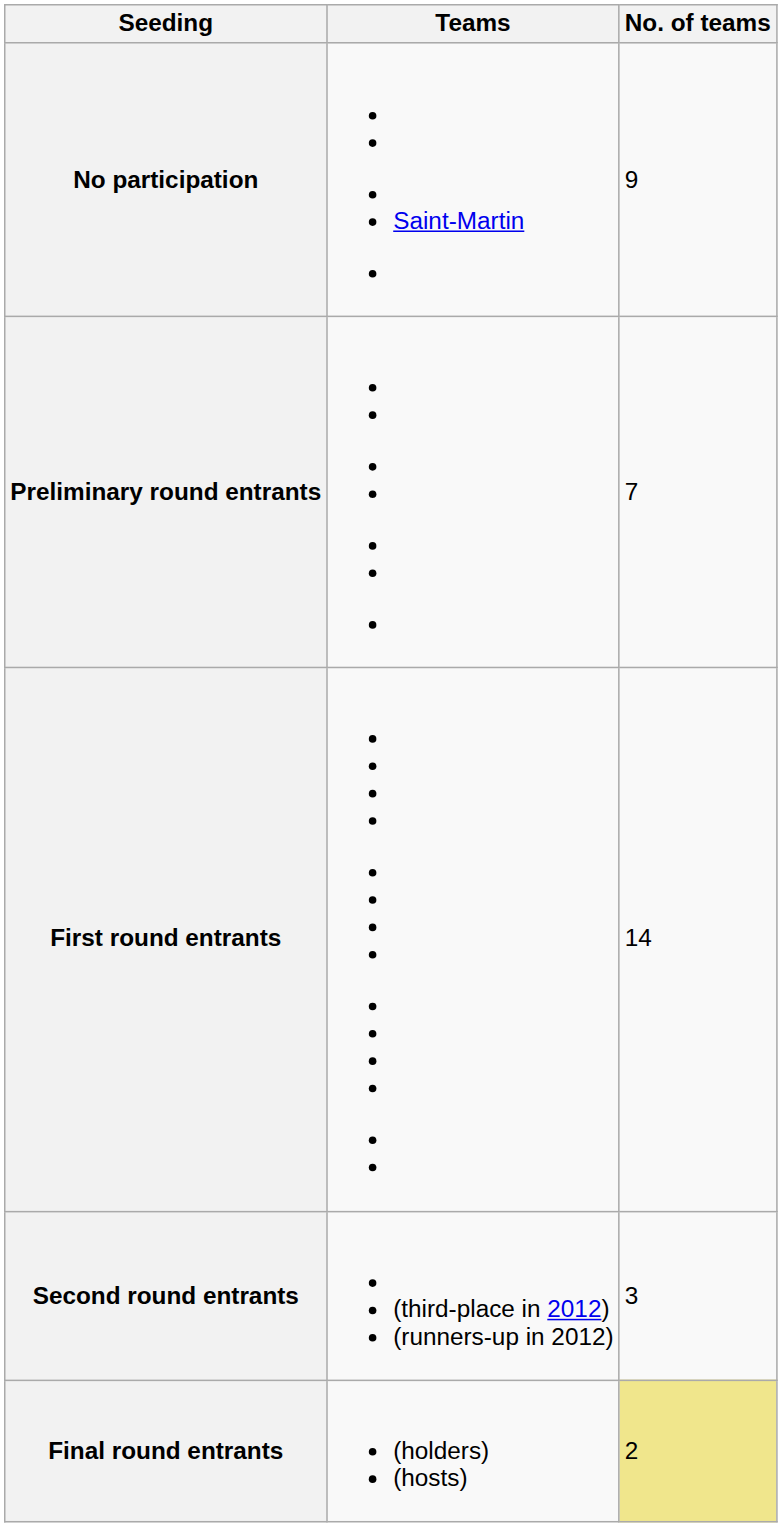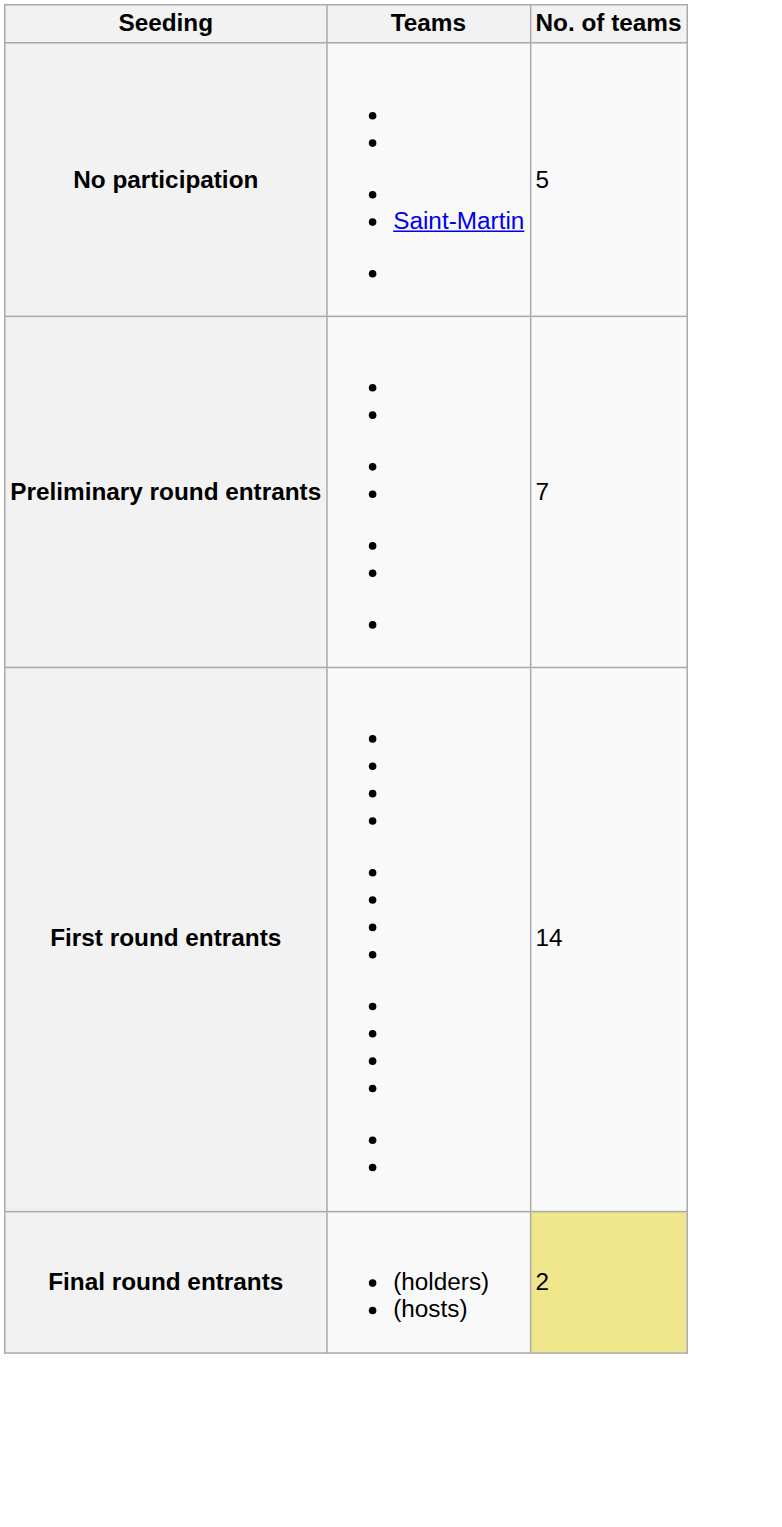(632, 179) 9 -> (542, 179) 5
- row: (166, 1295)
